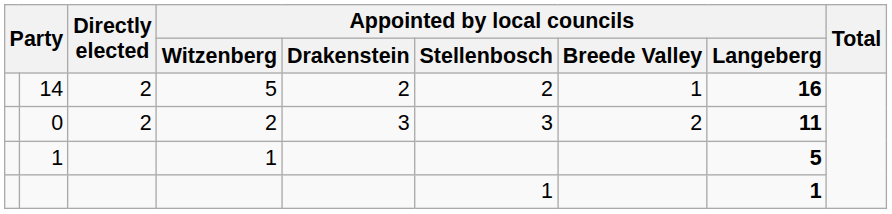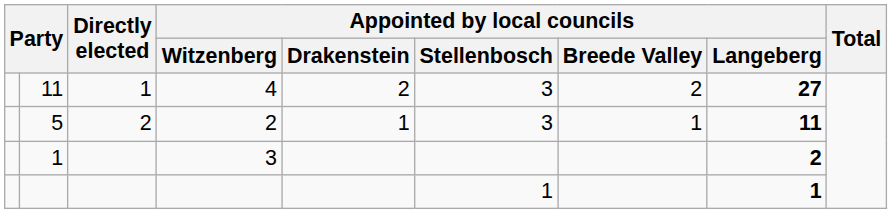(51, 89) 14 -> (52, 89) 11
(146, 89) 2 -> (146, 89) 1
(271, 89) 5 -> (271, 89) 4
(547, 89) 2 -> (547, 89) 3
(696, 89) 1 -> (696, 89) 2
(810, 89) 16 -> (810, 89) 27
(57, 123) 0 -> (57, 123) 5
(404, 123) 3 -> (404, 123) 1
(696, 123) 2 -> (696, 123) 1
(271, 157) 1 -> (271, 157) 3
(816, 157) 5 -> (816, 157) 2
